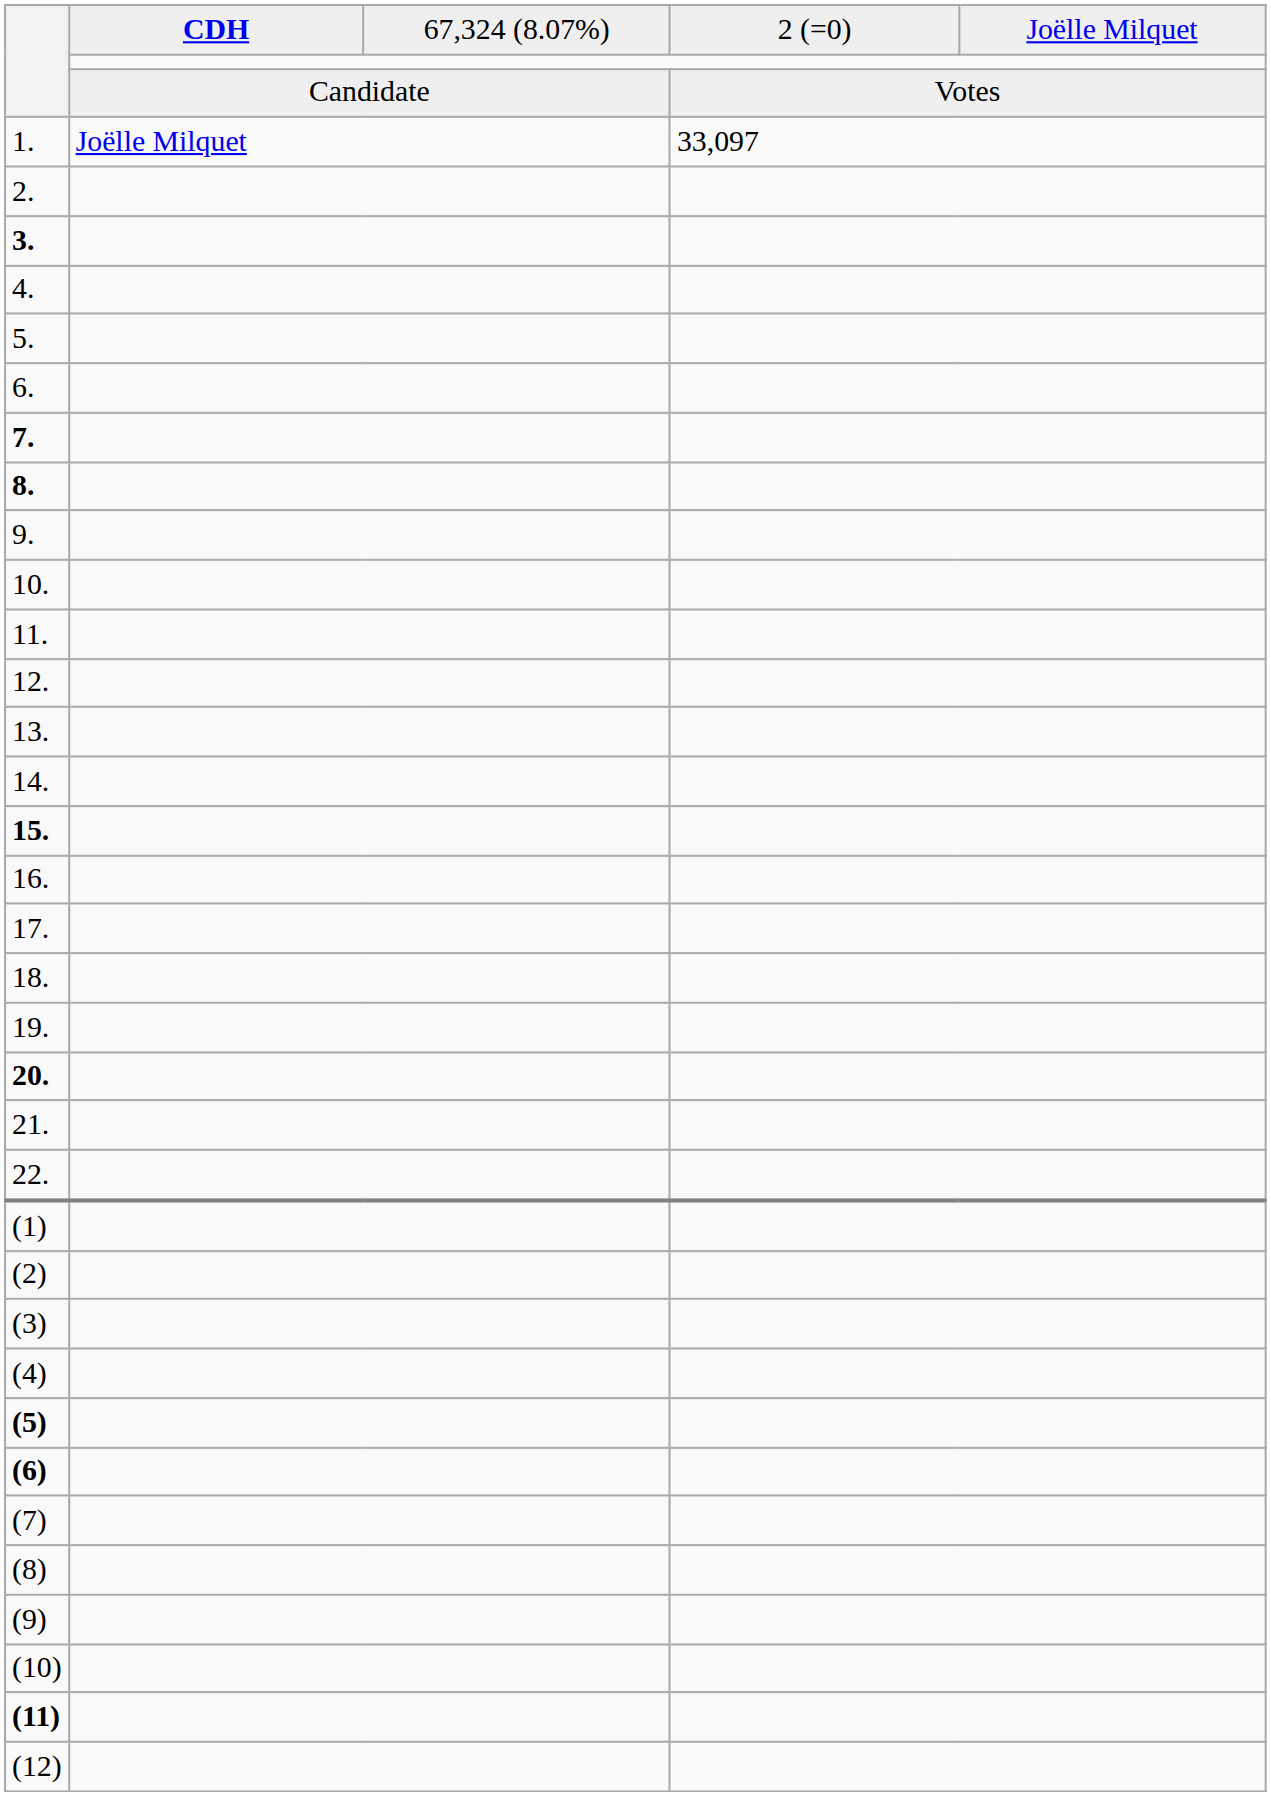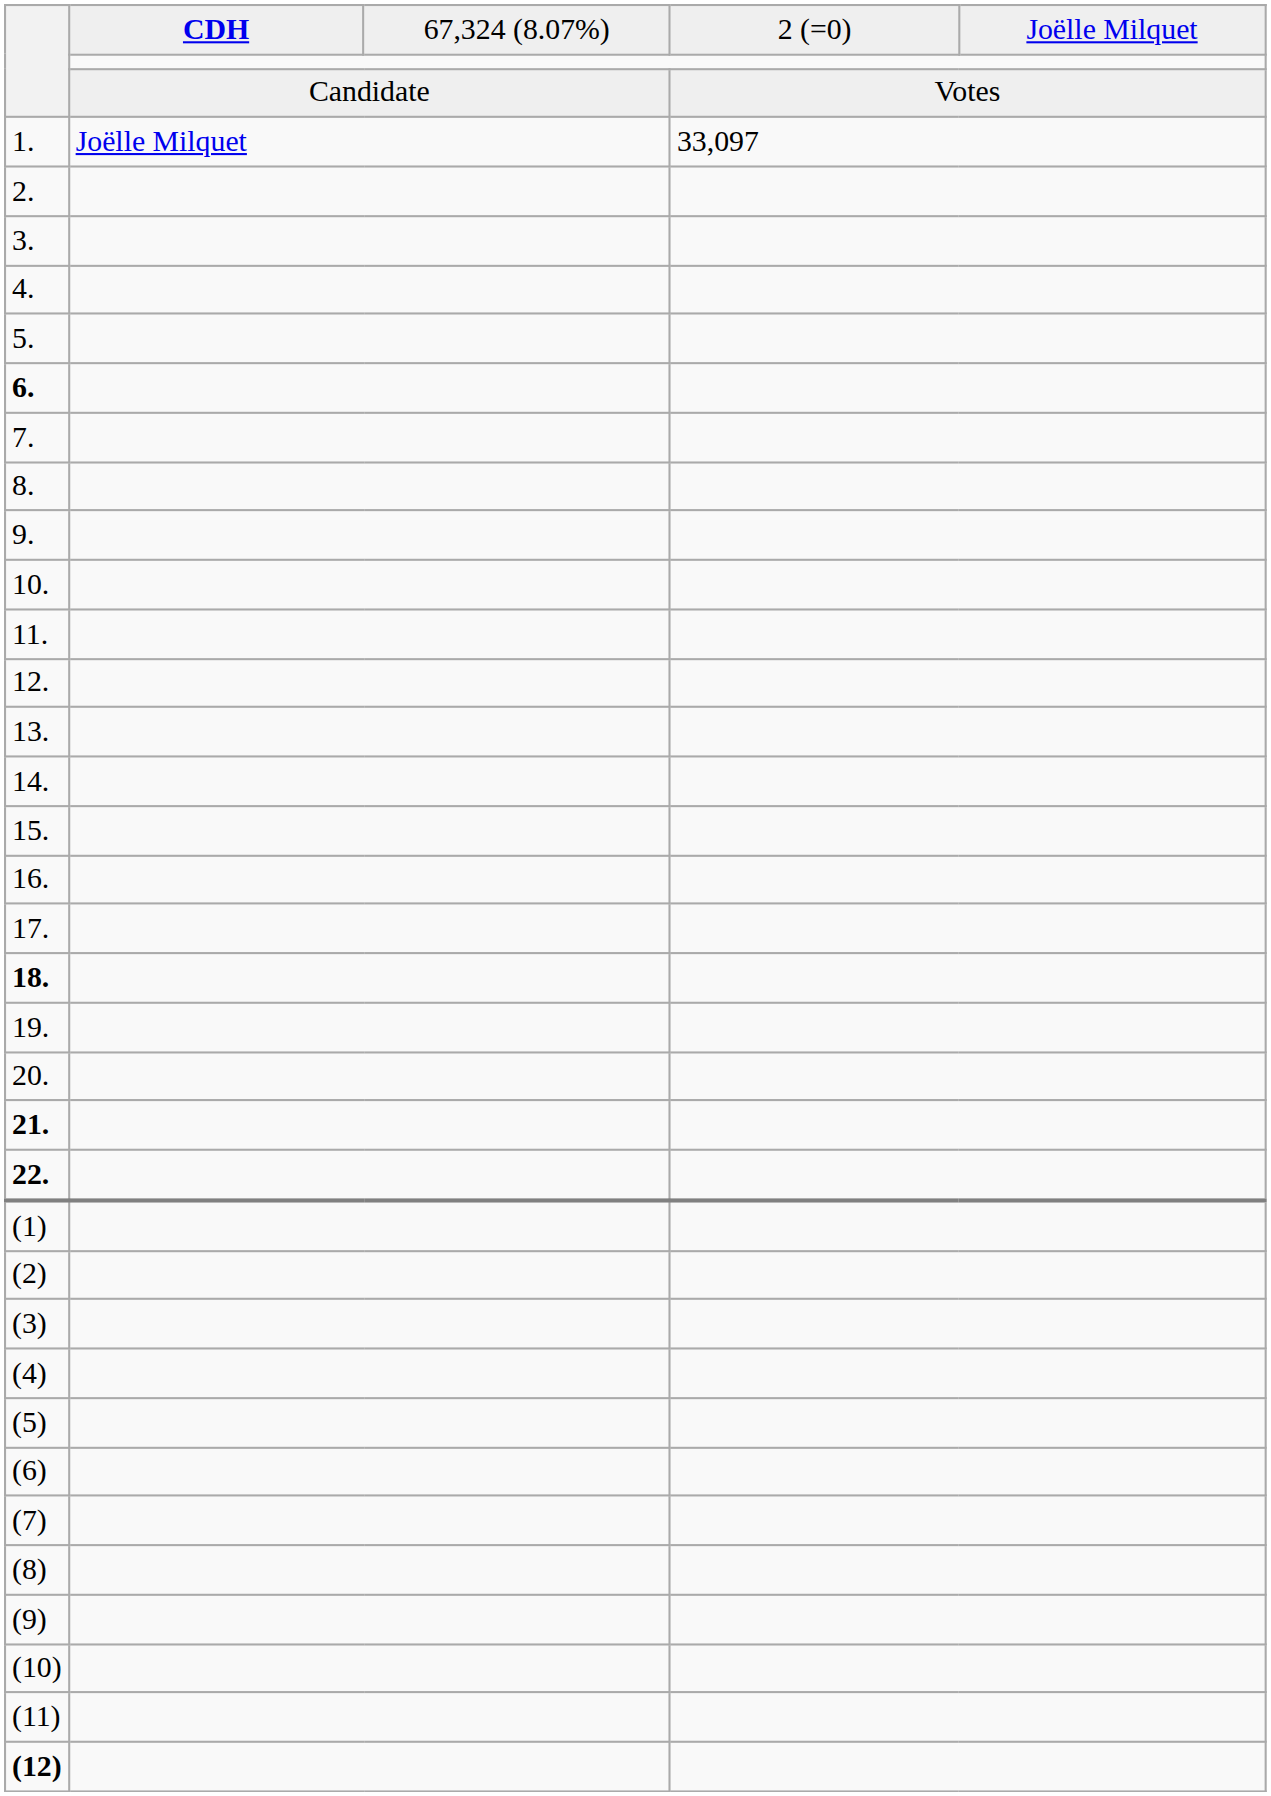(23, 240) bold -> (23, 240) normal
(23, 387) normal -> (23, 387) bold
(23, 436) bold -> (23, 436) normal
(23, 485) bold -> (23, 485) normal
(31, 830) bold -> (31, 830) normal
(31, 977) normal -> (31, 977) bold
(31, 1075) bold -> (31, 1075) normal
(31, 1125) normal -> (31, 1125) bold
(31, 1174) normal -> (31, 1174) bold
(29, 1422) bold -> (29, 1422) normal
(29, 1471) bold -> (29, 1471) normal
(36, 1717) bold -> (36, 1717) normal
(37, 1766) normal -> (37, 1766) bold
